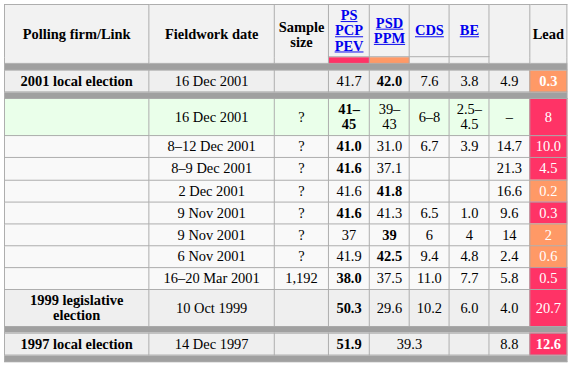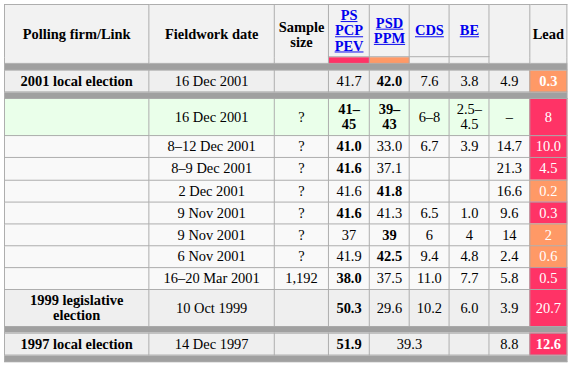(389, 117) normal -> (389, 117) bold
(389, 147) 31.0 -> (389, 147) 33.0
(509, 308) 4.0 -> (509, 308) 3.9
